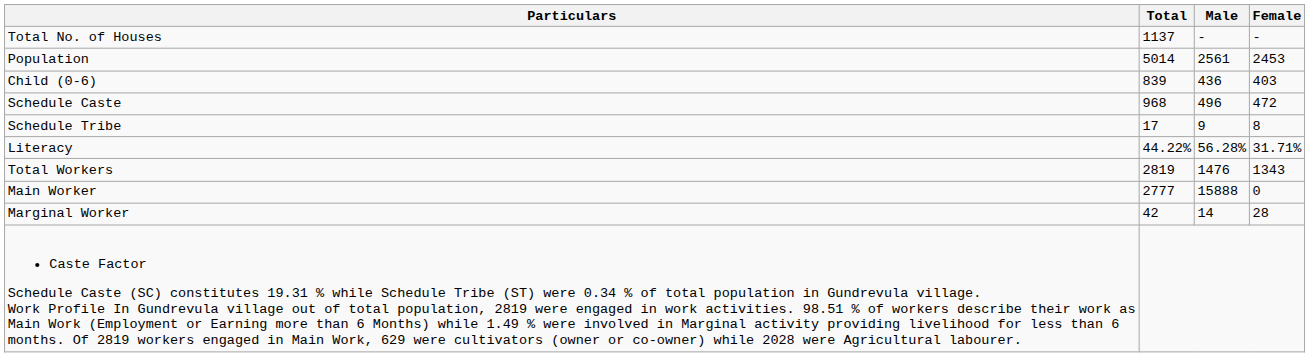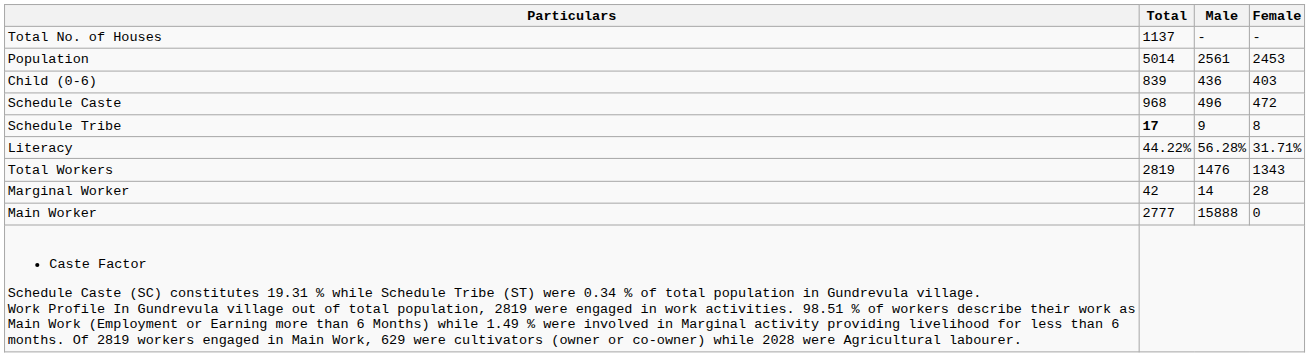(1150, 126) normal -> (1150, 126) bold
rows swapped: (52, 192) <-> (69, 214)
